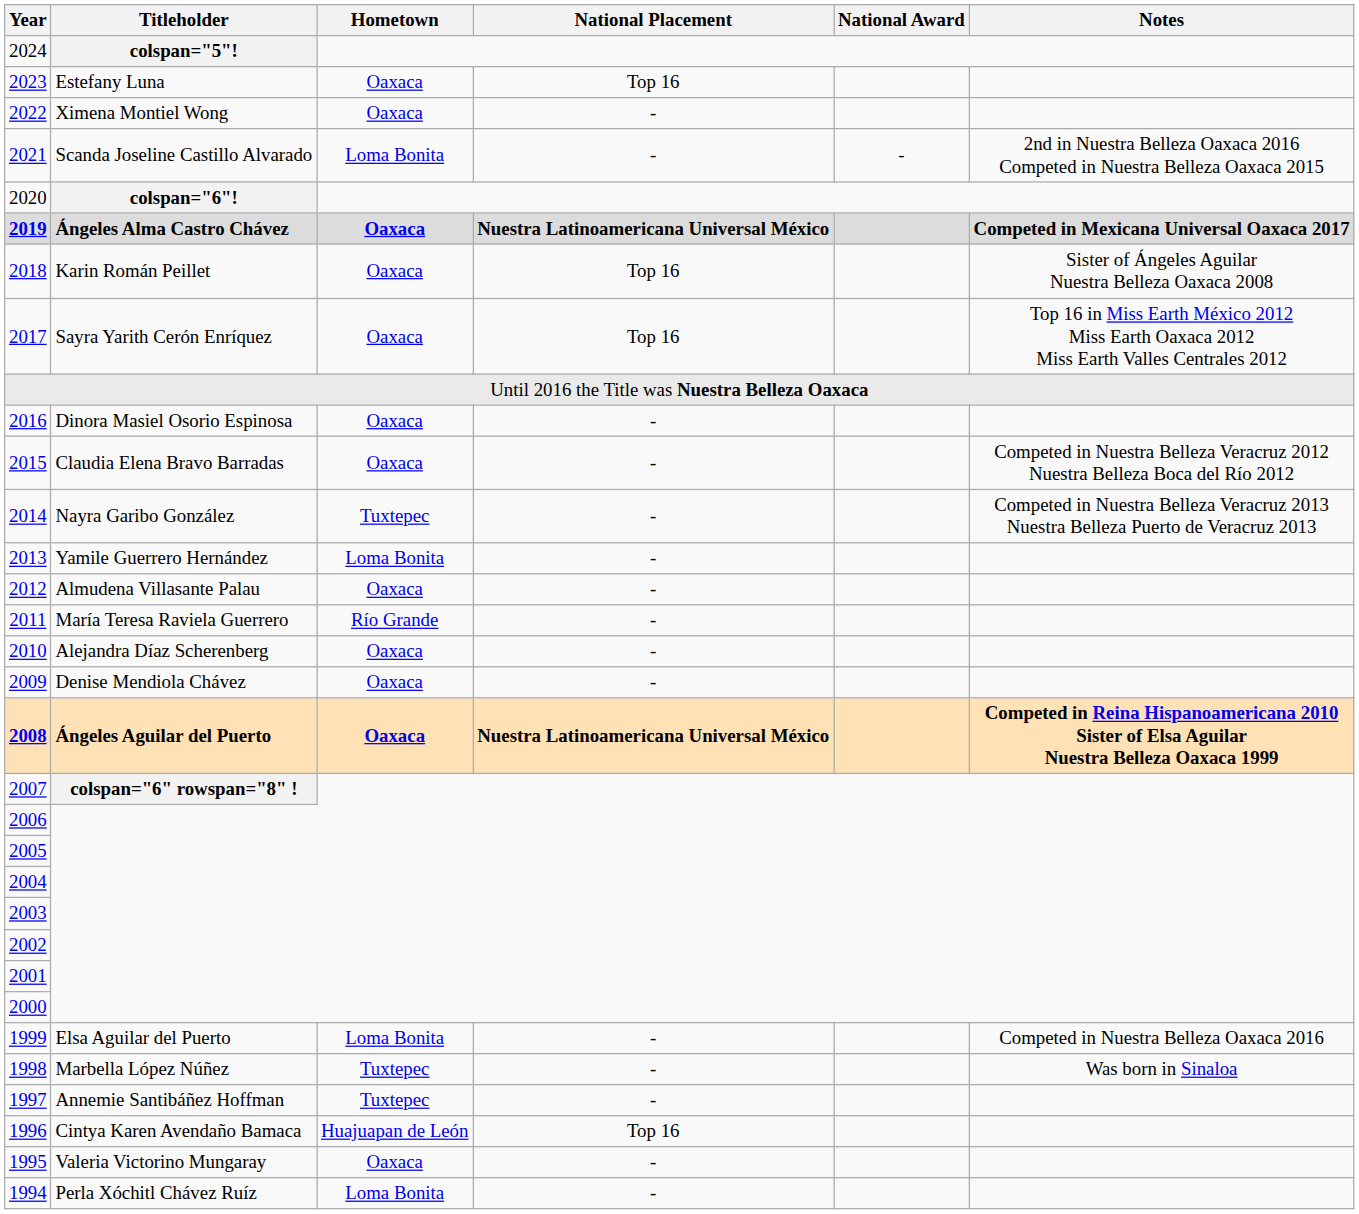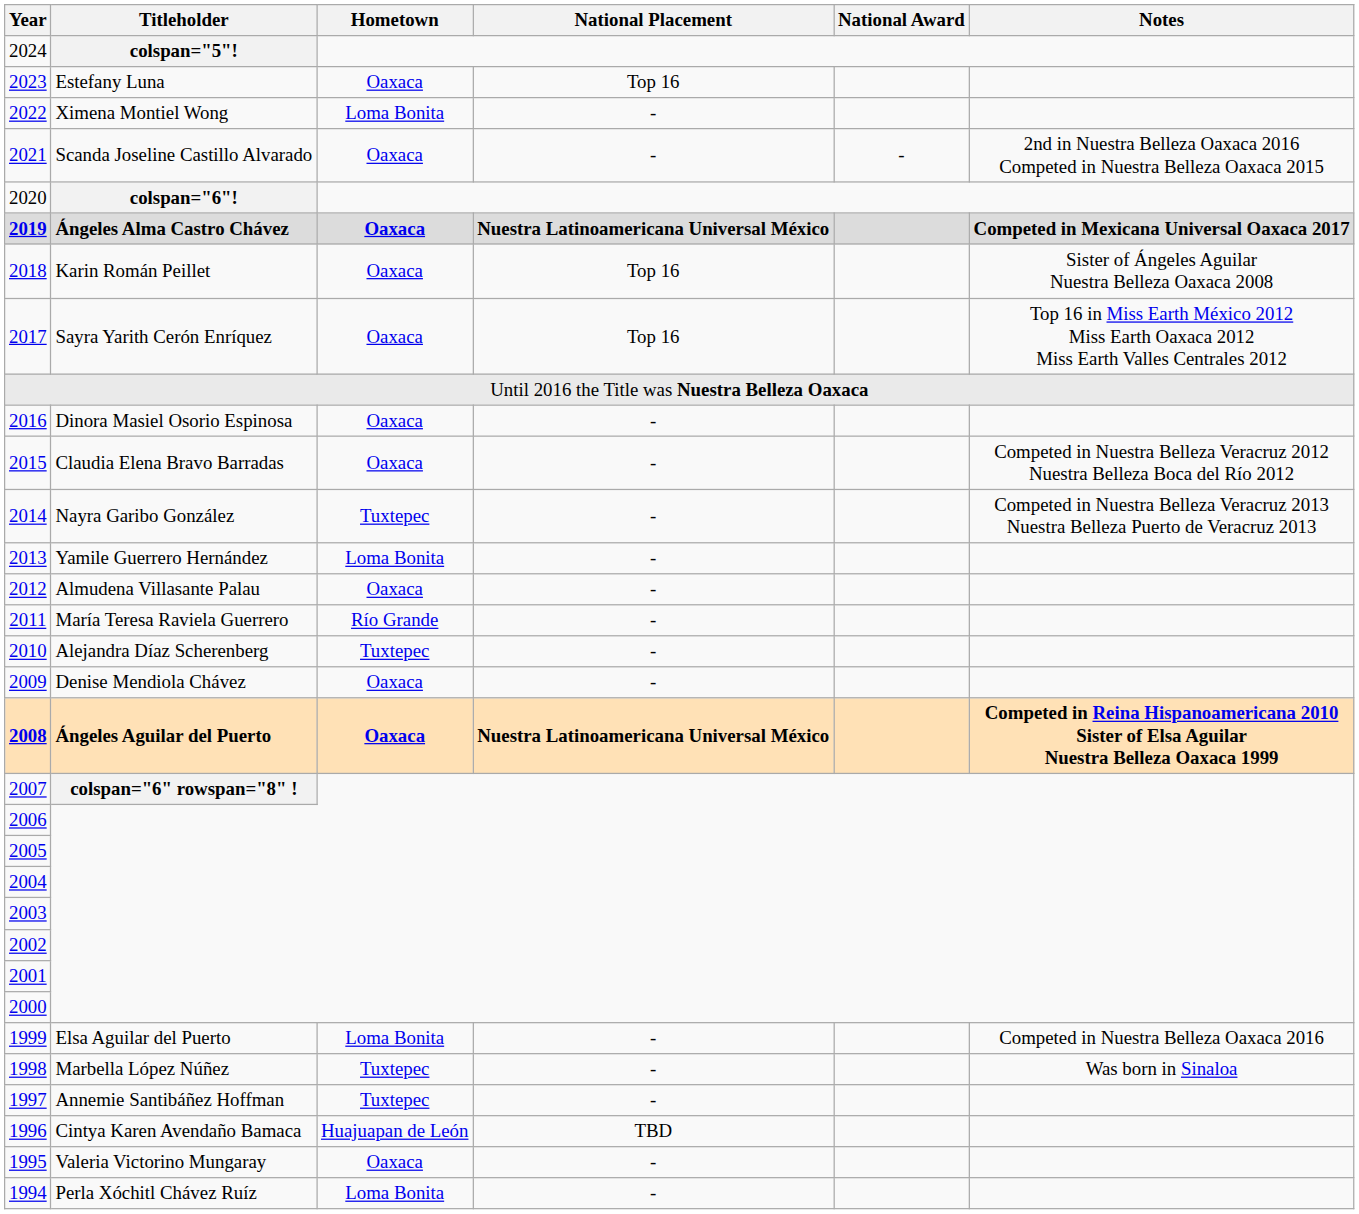(395, 113) Oaxaca -> (395, 113) Loma Bonita
(395, 155) Loma Bonita -> (395, 155) Oaxaca
(395, 651) Oaxaca -> (395, 651) Tuxtepec
(653, 1131) Top 16 -> (653, 1131) TBD
